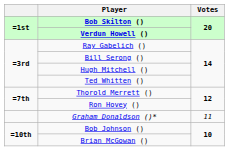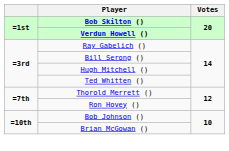- row: (114, 116)
